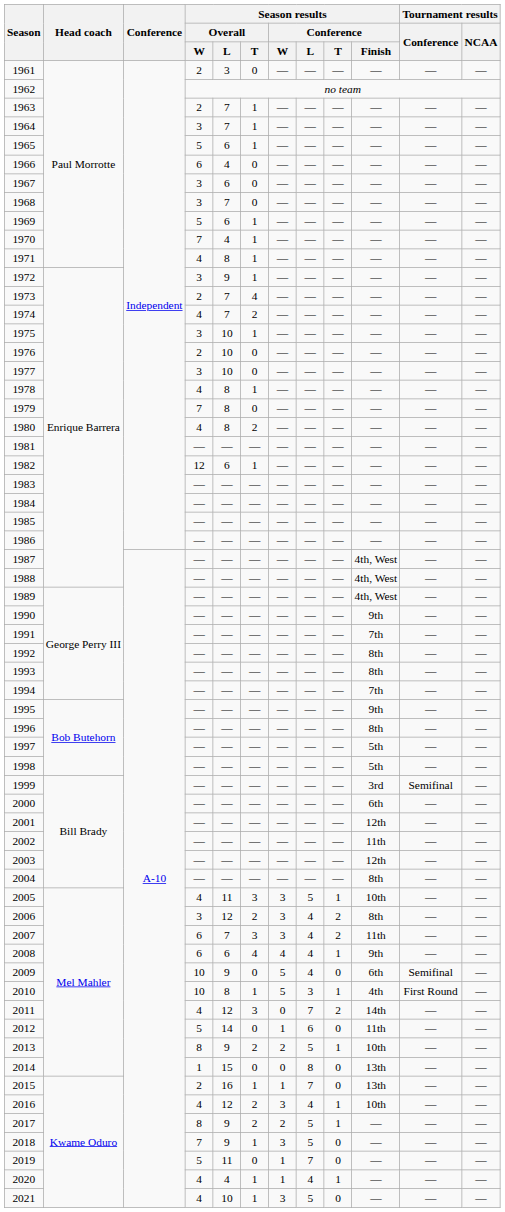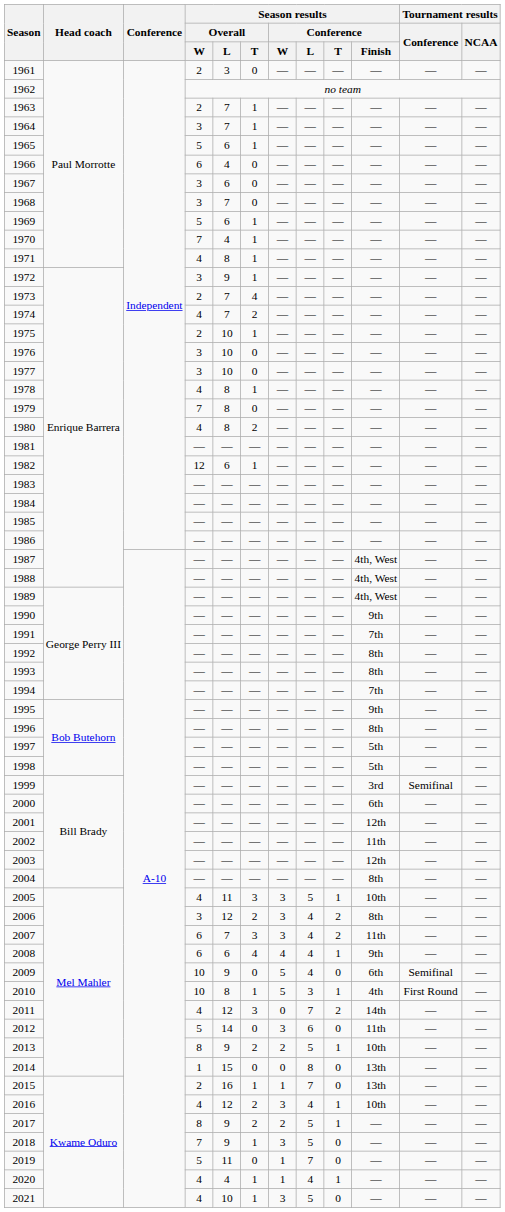(199, 333) 3 -> (199, 333) 2
(199, 352) 2 -> (199, 352) 3
(282, 1029) 1 -> (282, 1029) 3
